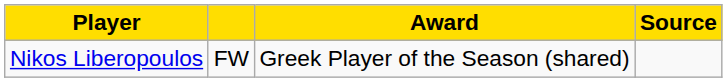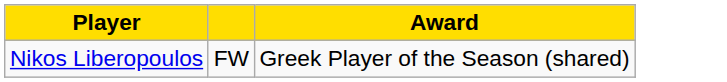- column: (678, 22)
